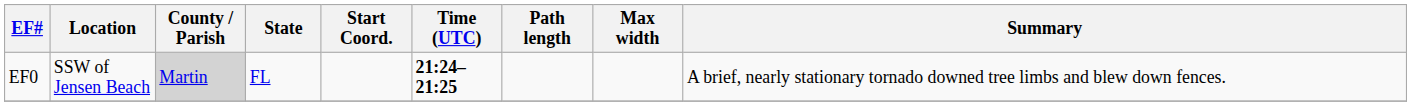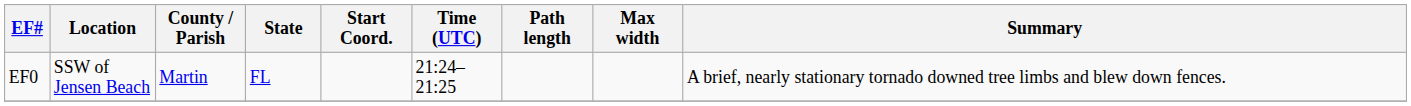(184, 76) lightgrey background -> (184, 76) no background
(441, 76) bold -> (440, 76) normal
